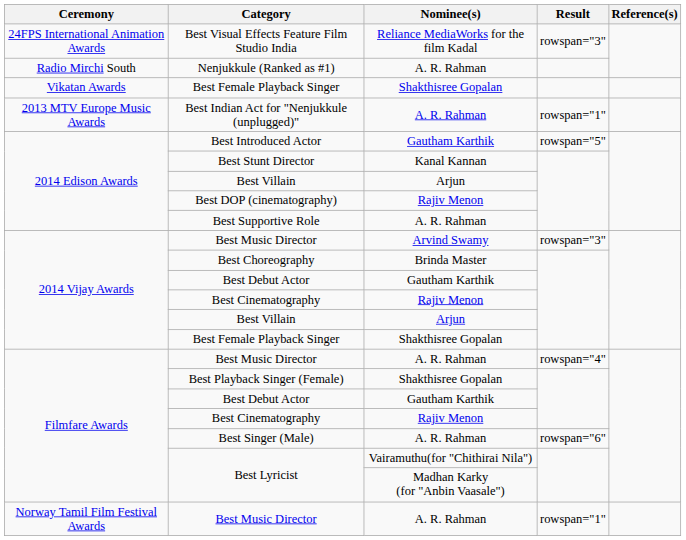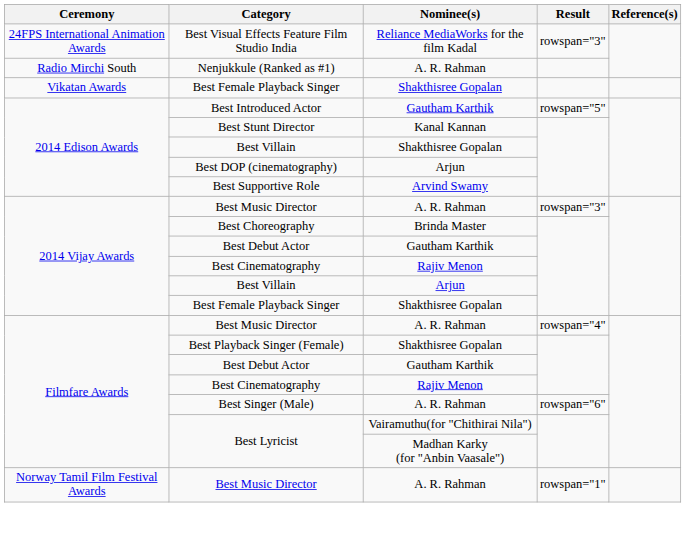- row: (86, 114)
(451, 181) Arjun -> (450, 147) Shakthisree Gopalan
(451, 200) Rajiv Menon -> (450, 166) Arjun
(451, 220) A. R. Rahman -> (450, 186) Arvind Swamy
(451, 240) Arvind Swamy -> (450, 206) A. R. Rahman
